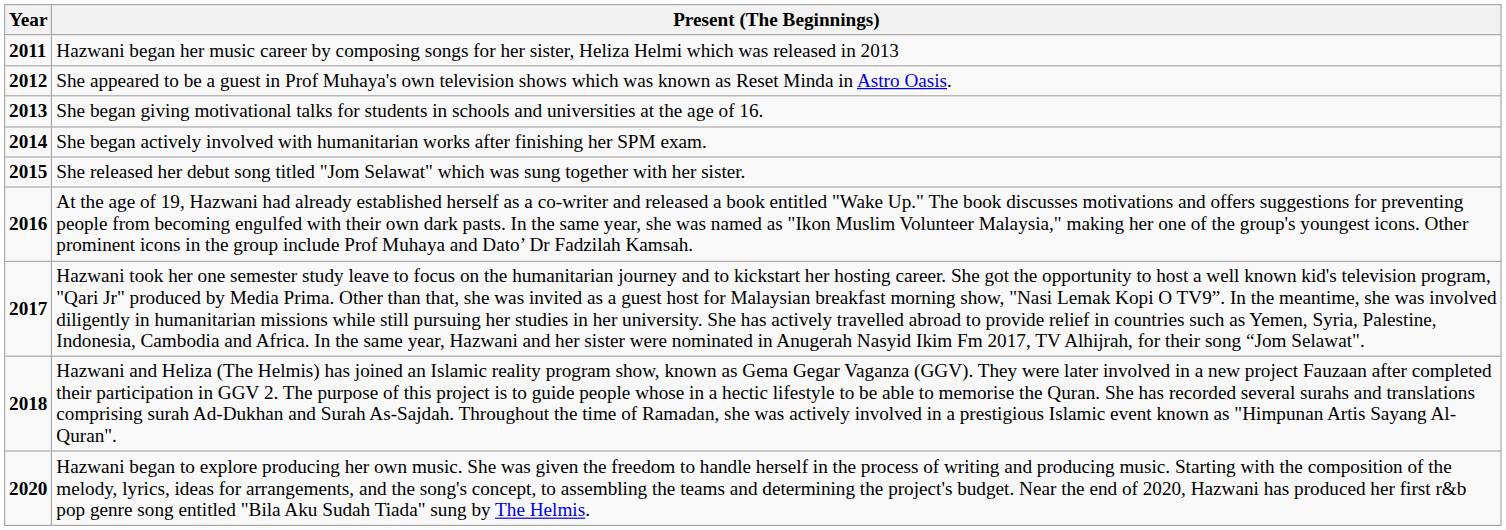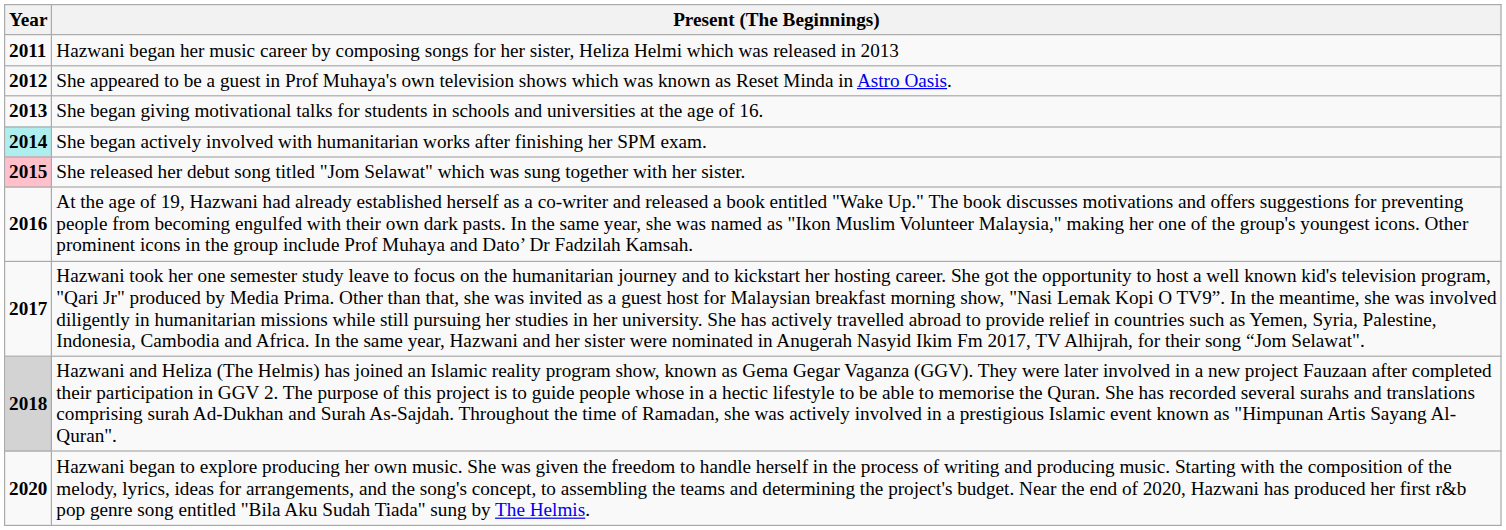(28, 141) no background -> (28, 141) paleturquoise background
(28, 171) no background -> (28, 171) pink background
(28, 403) no background -> (28, 403) lightgrey background
